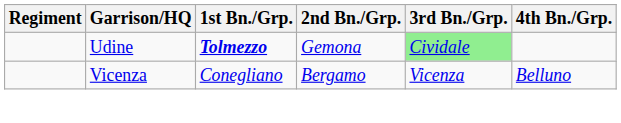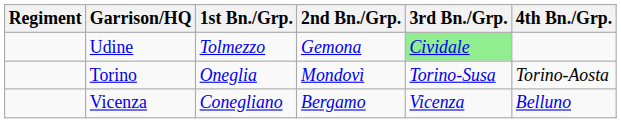(233, 46) bold -> (232, 46) normal
+ row: (113, 74)
